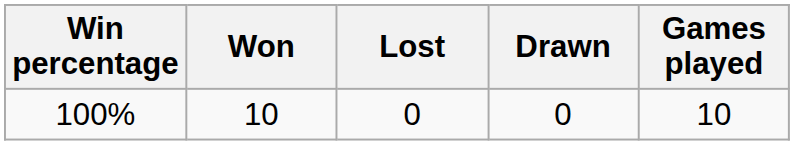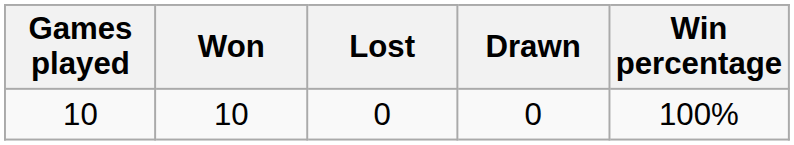columns swapped: (714, 46) <-> (95, 46)
